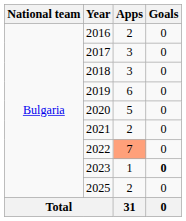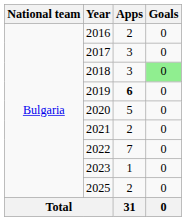(164, 71) no background -> (164, 71) lightgreen background
(130, 91) normal -> (130, 91) bold
(130, 149) lightsalmon background -> (130, 149) no background
(164, 168) bold -> (164, 168) normal
